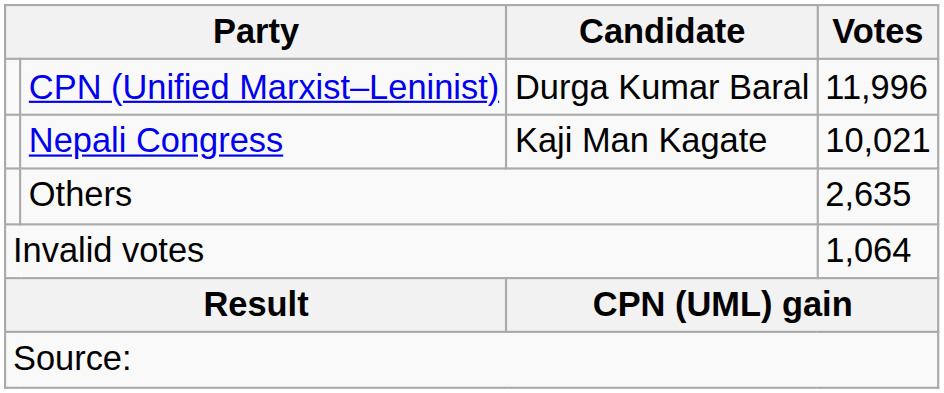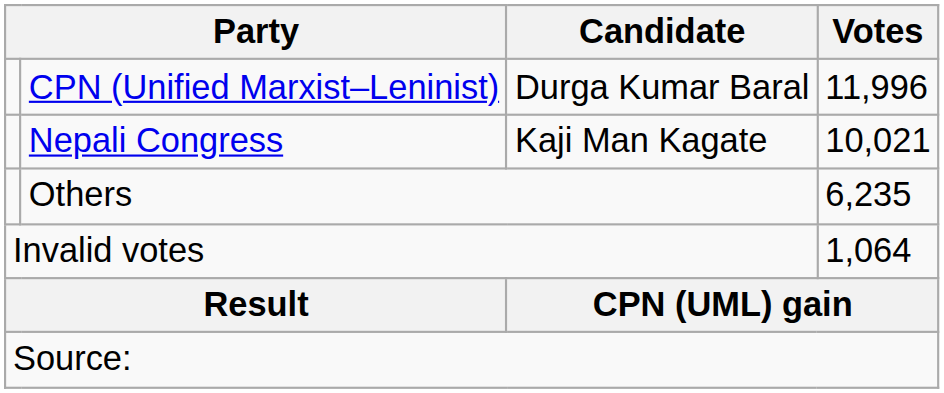(868, 195) 2,635 -> (868, 195) 6,235
